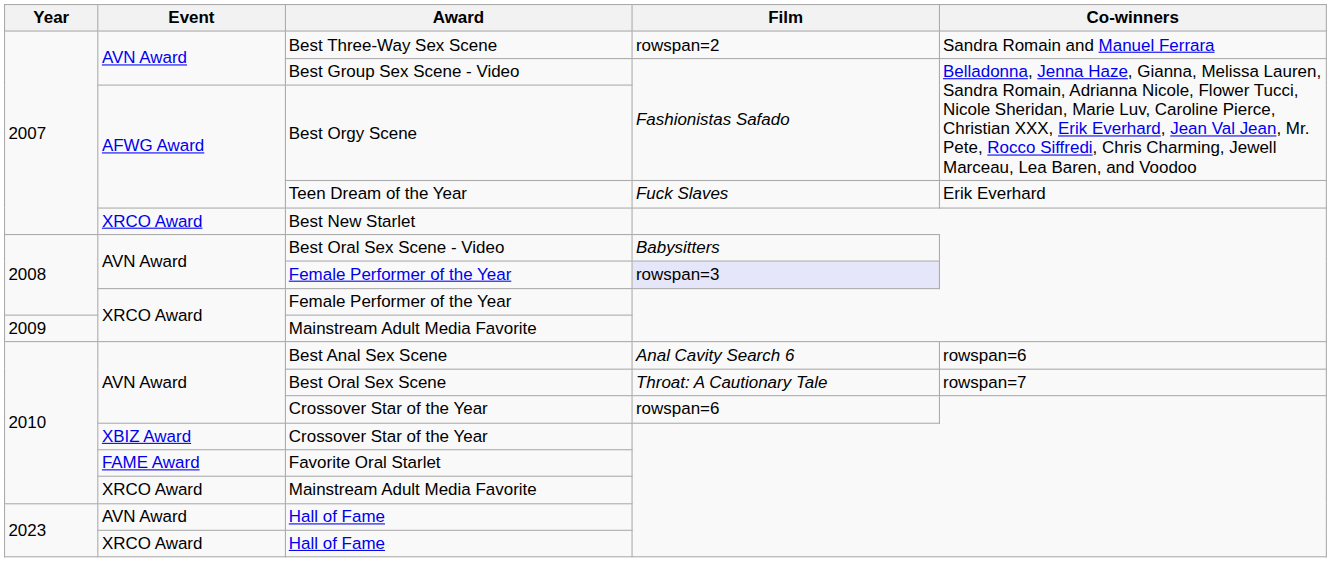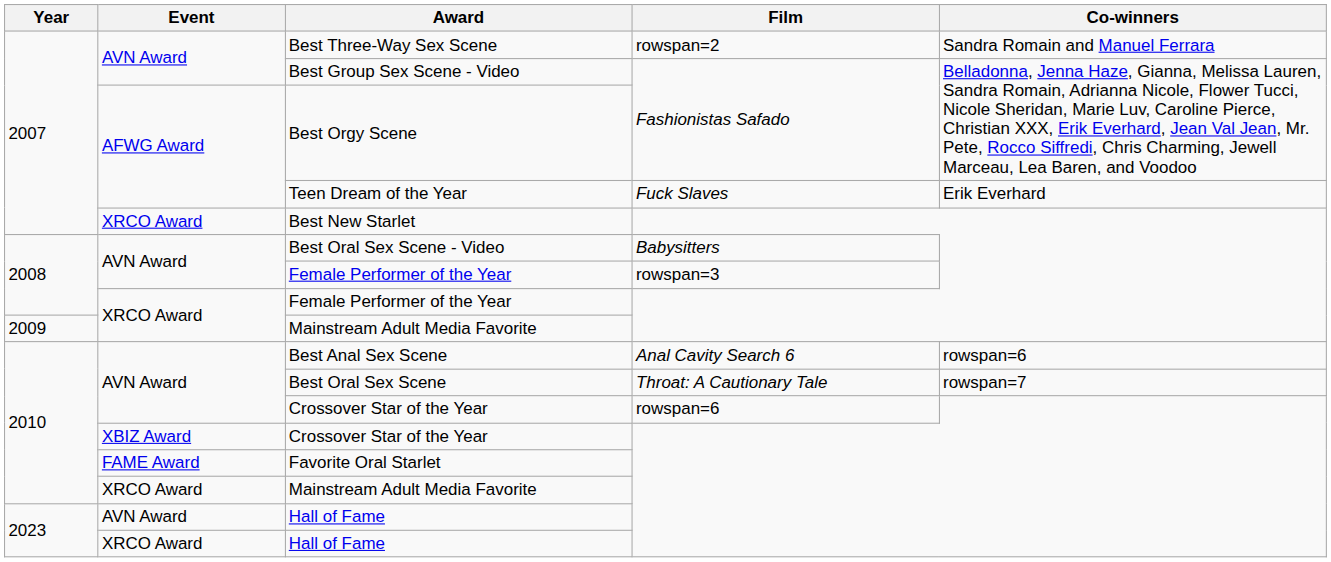(678, 274) lavender background -> (678, 274) no background
